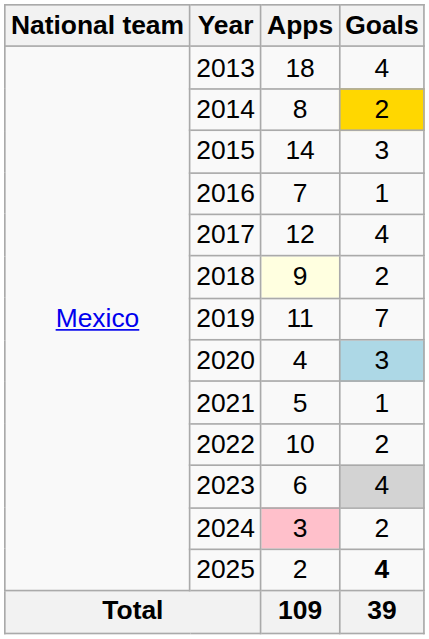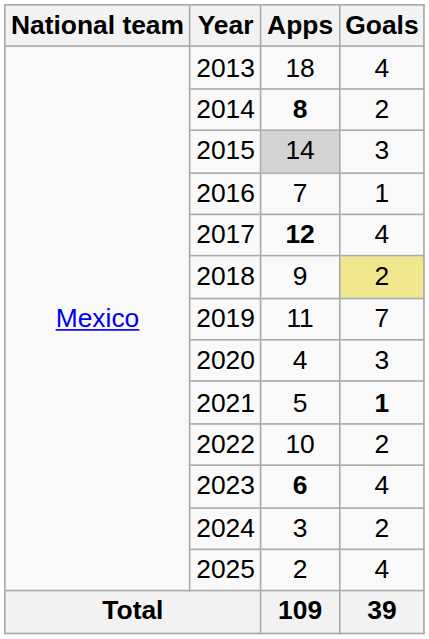(300, 109) normal -> (300, 109) bold
(382, 109) gold background -> (382, 109) no background
(300, 151) no background -> (300, 151) lightgrey background
(300, 234) normal -> (300, 234) bold
(300, 276) lightyellow background -> (300, 276) no background
(382, 276) no background -> (382, 276) khaki background
(382, 360) lightblue background -> (382, 360) no background
(382, 402) normal -> (382, 402) bold
(300, 485) normal -> (300, 485) bold
(382, 485) lightgrey background -> (382, 485) no background
(300, 527) pink background -> (300, 527) no background
(382, 569) bold -> (382, 569) normal
